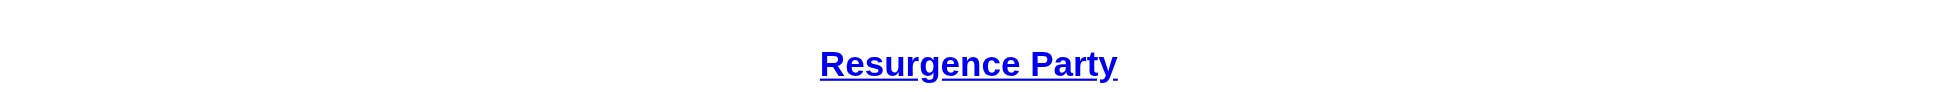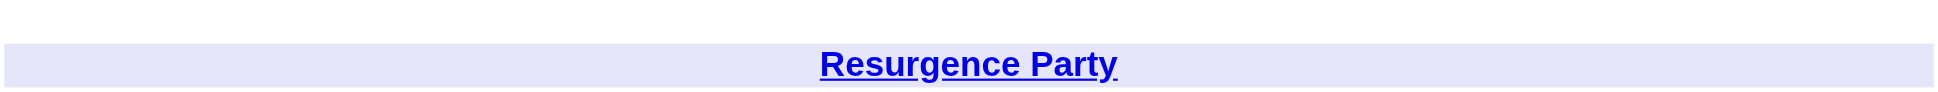(969, 64) no background -> (969, 64) lavender background
